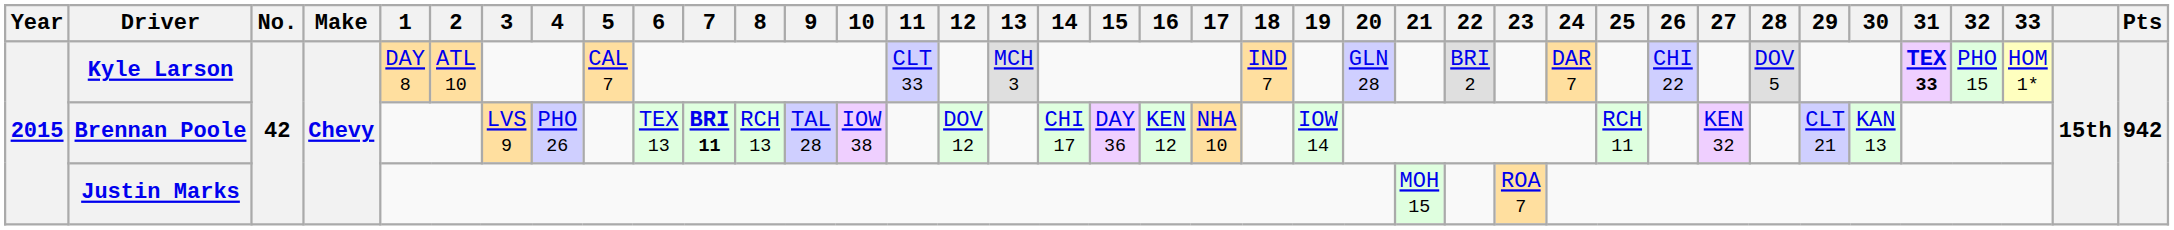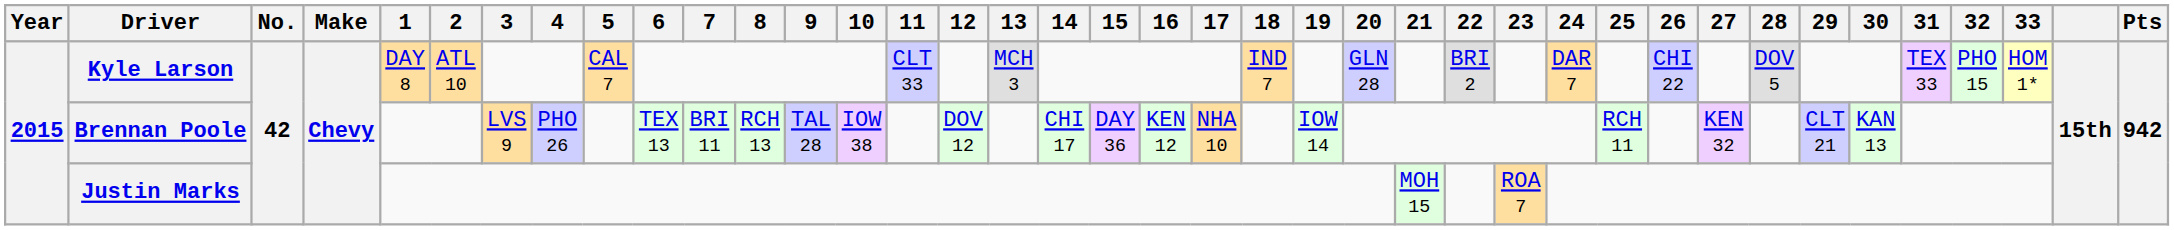(1926, 71) bold -> (1926, 70) normal
(709, 132) bold -> (709, 131) normal
